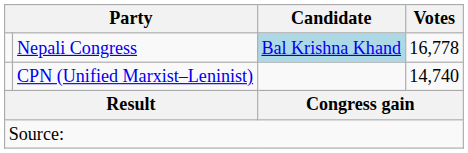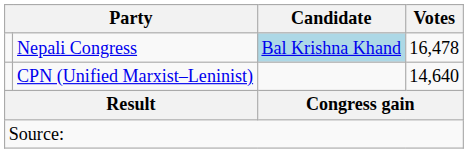(434, 47) 16,778 -> (434, 47) 16,478
(434, 76) 14,740 -> (434, 76) 14,640
